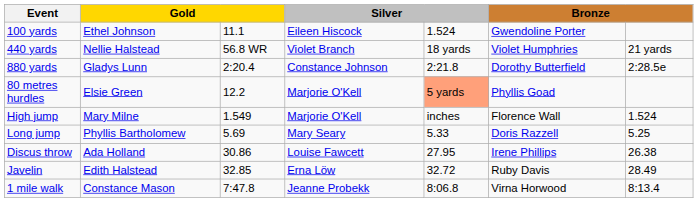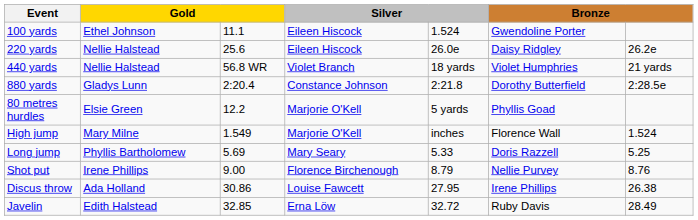+ row: (32, 49)
(445, 91) lightsalmon background -> (450, 109) no background
+ row: (28, 170)
- row: (35, 188)
